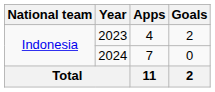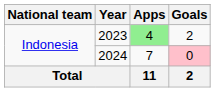(149, 35) no background -> (149, 35) lightgreen background
(190, 55) no background -> (190, 55) pink background
